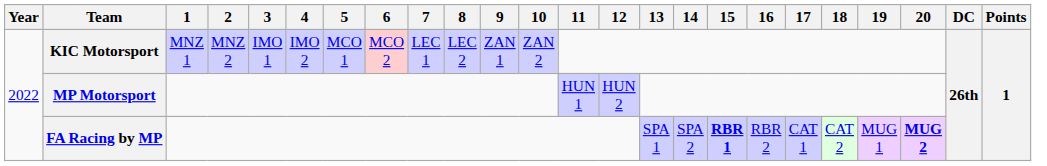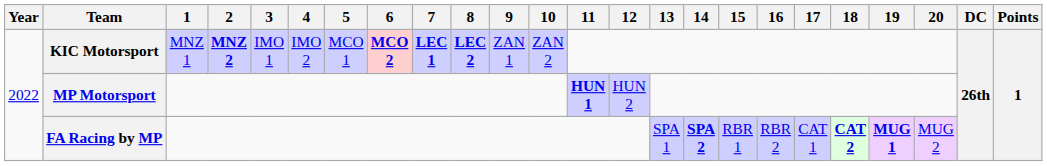(228, 51) normal -> (229, 51) bold
(387, 51) normal -> (390, 51) bold
(426, 51) normal -> (431, 51) bold
(462, 51) normal -> (470, 51) bold
(578, 94) normal -> (588, 94) bold
(690, 138) normal -> (701, 138) bold
(727, 138) bold -> (738, 138) normal
(839, 138) normal -> (850, 138) bold
(879, 138) normal -> (892, 138) bold
(923, 138) bold -> (936, 138) normal
